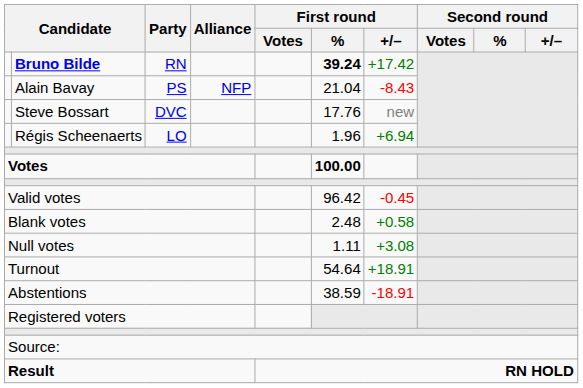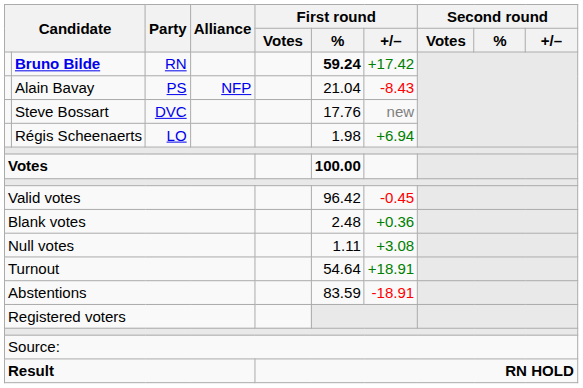(342, 64) 39.24 -> (342, 64) 59.24
(346, 136) 1.96 -> (346, 136) 1.98
(395, 221) +0.58 -> (395, 221) +0.36
(342, 293) 38.59 -> (342, 293) 83.59
